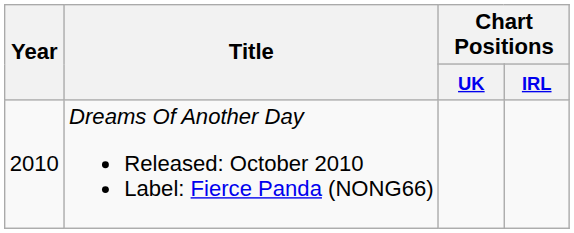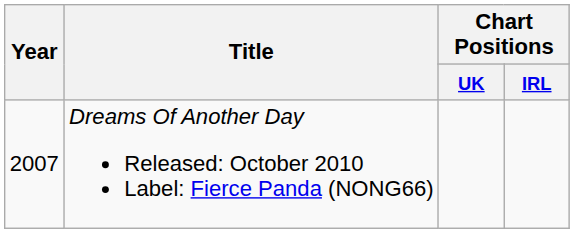(34, 163) 2010 -> (34, 163) 2007
